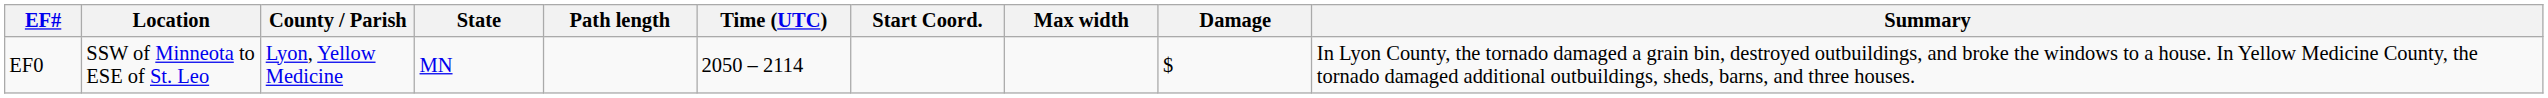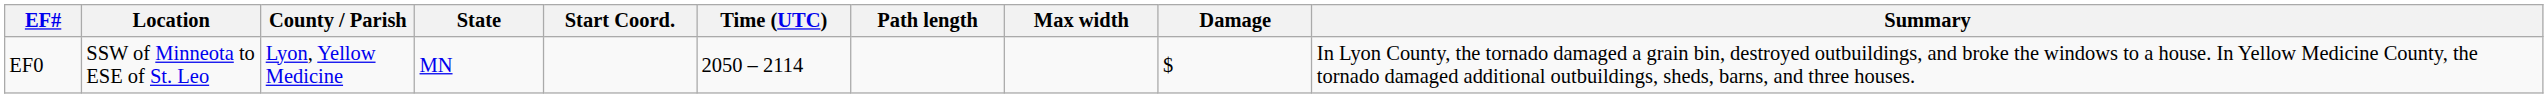columns swapped: (928, 20) <-> (620, 20)
